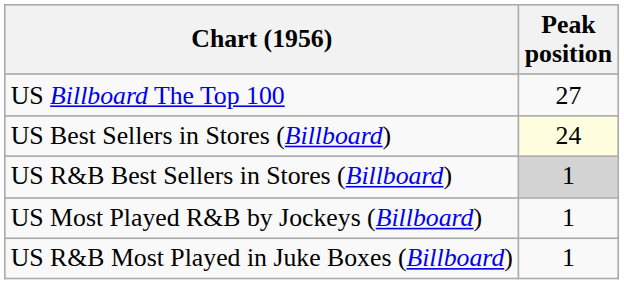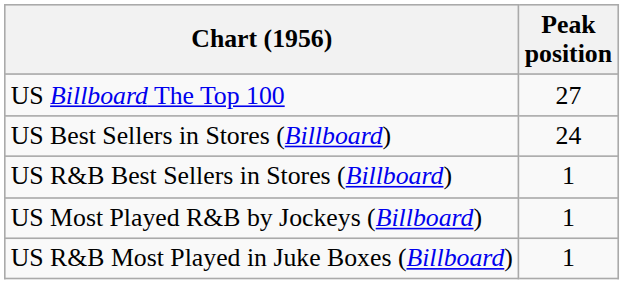(568, 135) lightyellow background -> (568, 135) no background
(568, 176) lightgrey background -> (568, 176) no background
